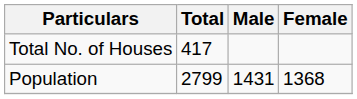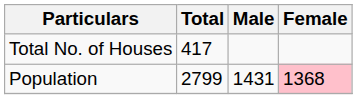(304, 78) no background -> (304, 78) pink background
